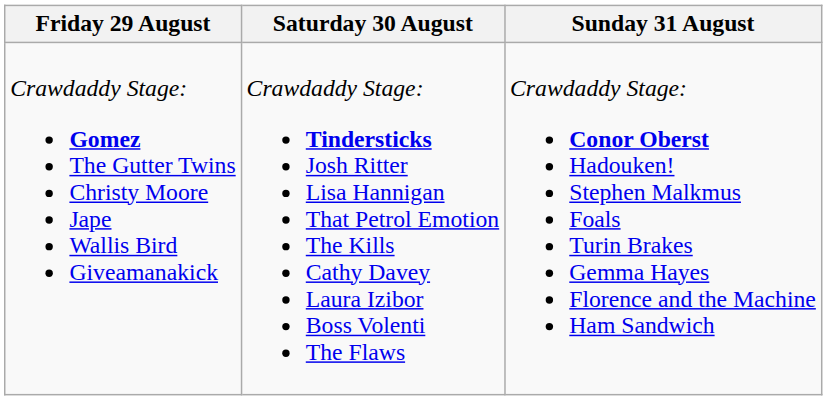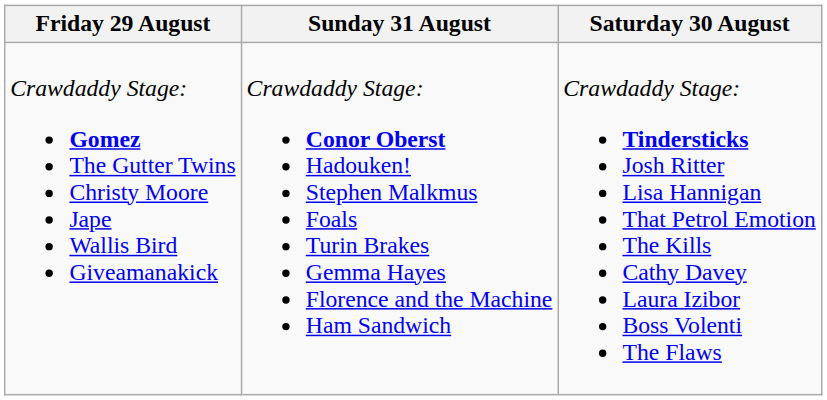columns swapped: (373, 23) <-> (663, 23)
